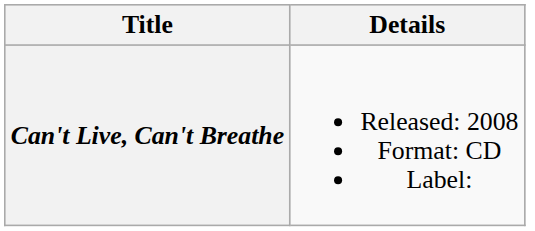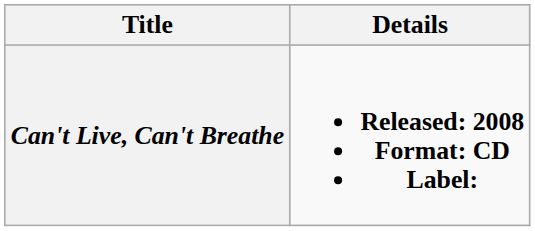(407, 150) normal -> (410, 150) bold
